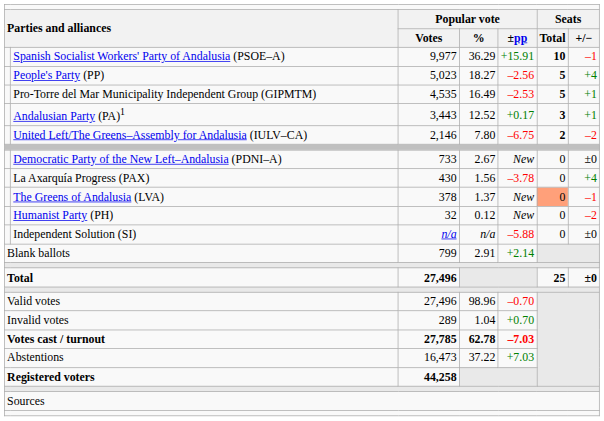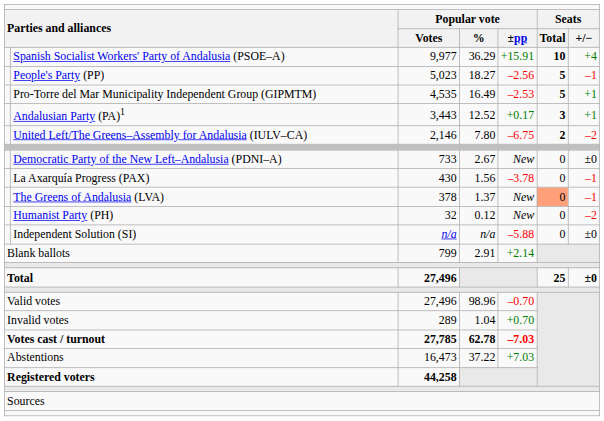(591, 56) –1 -> (591, 56) +4
(591, 75) +4 -> (591, 75) –1
(591, 178) +4 -> (591, 178) –1
